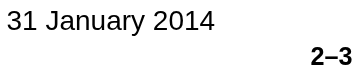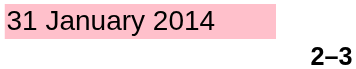(111, 21) no background -> (111, 21) pink background
